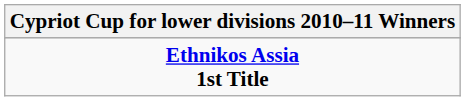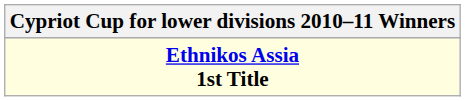(232, 66) no background -> (232, 66) lightyellow background
